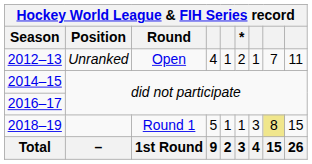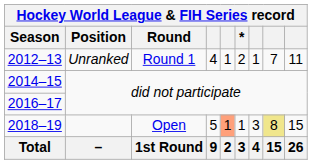(169, 59) Open -> (169, 59) Round 1
(169, 125) Round 1 -> (169, 125) Open
(228, 125) no background -> (228, 125) lightsalmon background
